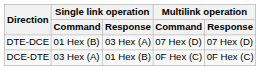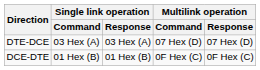(77, 42) 01 Hex (B) -> (77, 42) 03 Hex (A)
(77, 57) 03 Hex (A) -> (77, 57) 01 Hex (B)
